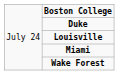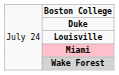(78, 50) no background -> (78, 50) pink background
(78, 63) no background -> (78, 63) lightgrey background
